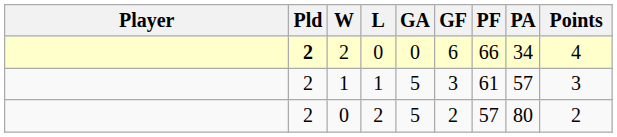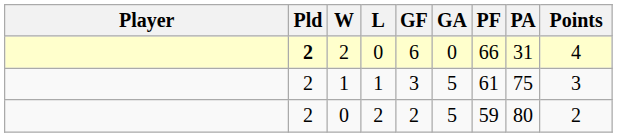columns swapped: (453, 20) <-> (415, 20)
(523, 52) 34 -> (523, 52) 31
(523, 83) 57 -> (523, 83) 75
(489, 115) 57 -> (489, 115) 59
